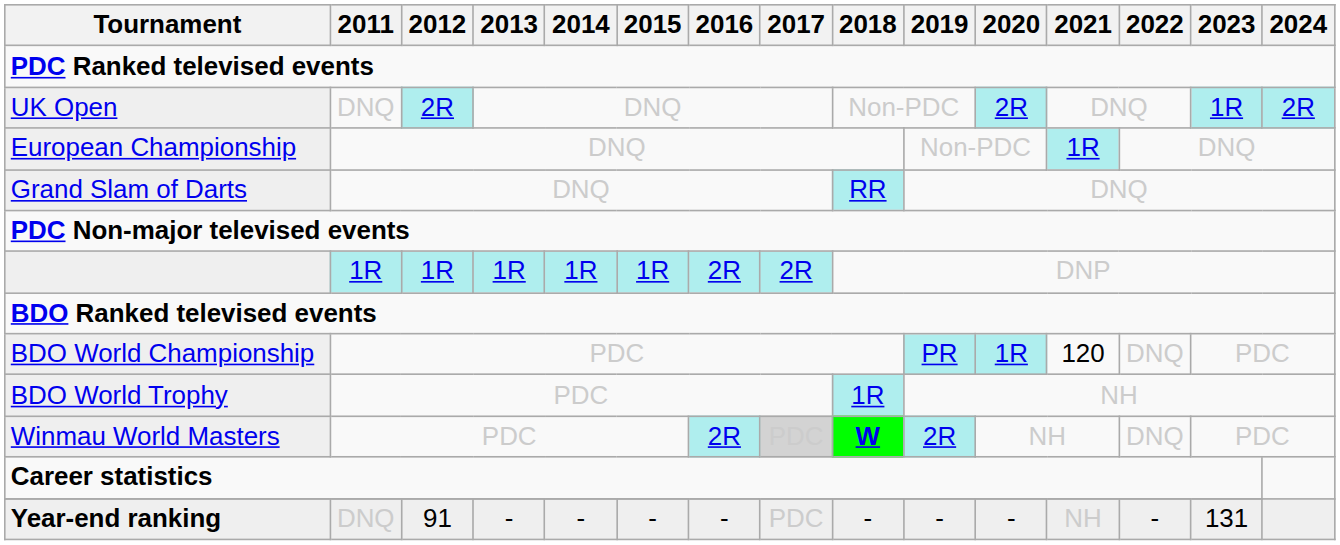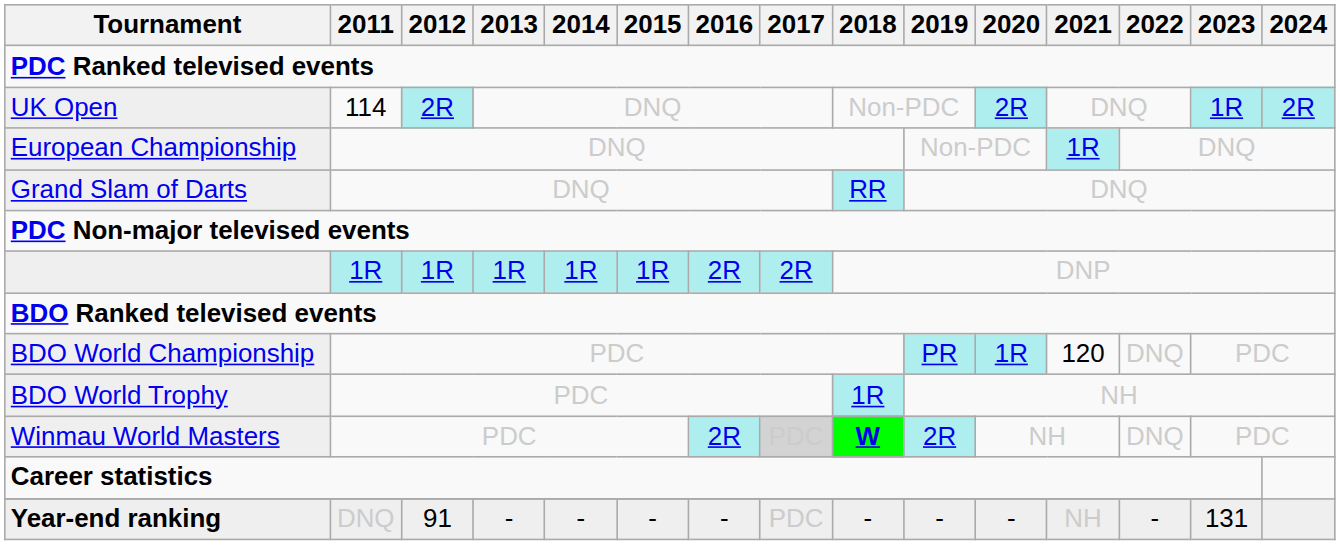(366, 107) DNQ -> (366, 107) 114
